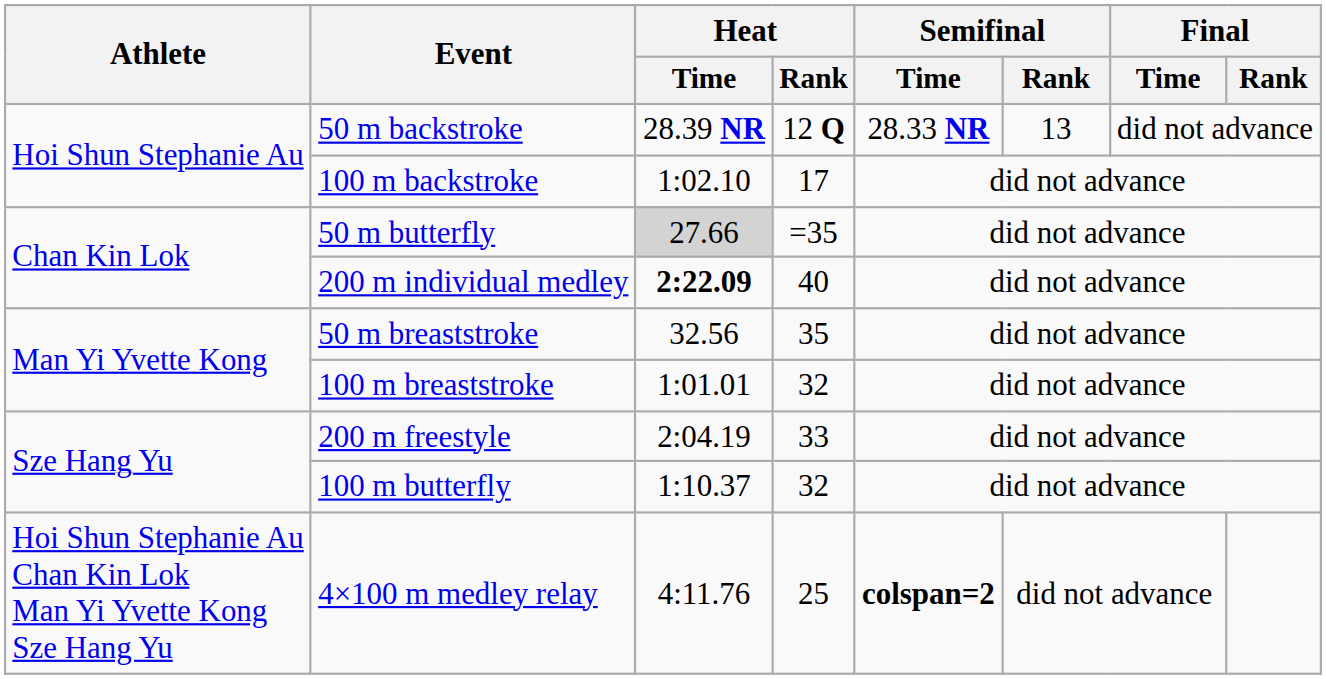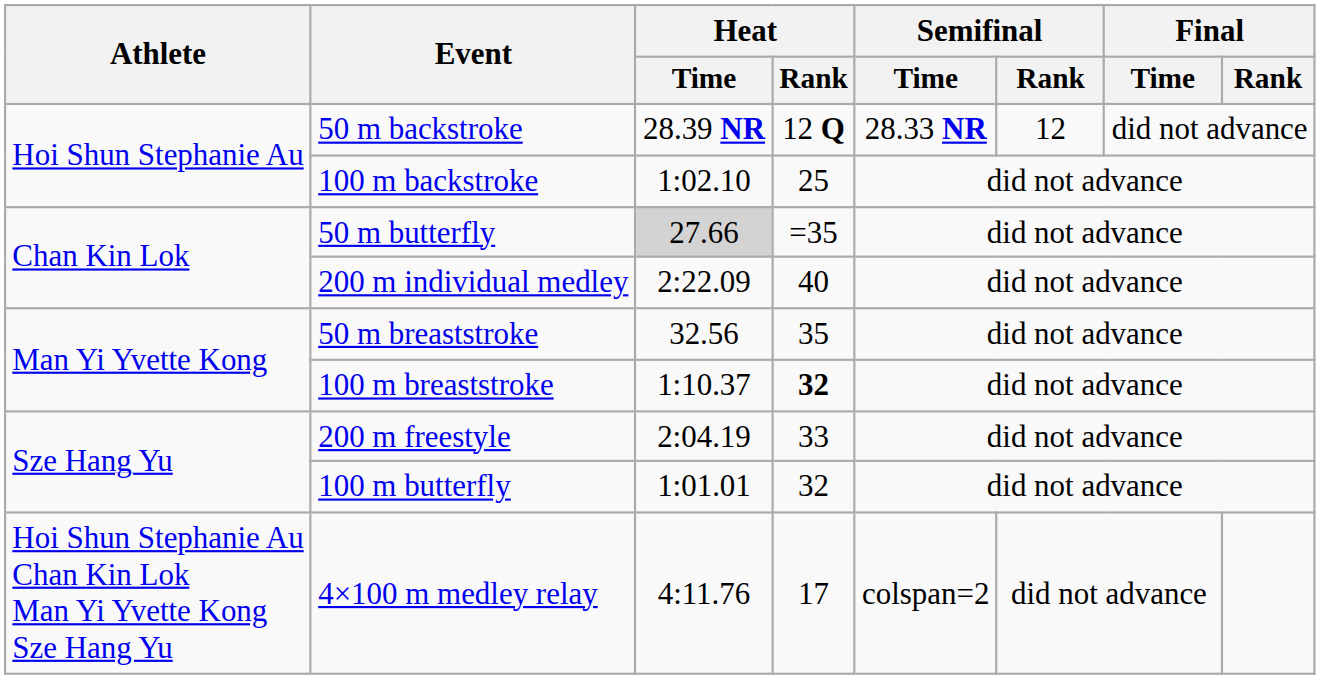(1056, 129) 13 -> (1051, 129) 12
(814, 180) 17 -> (814, 180) 25
(704, 282) bold -> (704, 282) normal
(704, 385) 1:01.01 -> (704, 385) 1:10.37
(814, 385) normal -> (814, 385) bold
(704, 487) 1:10.37 -> (704, 487) 1:01.01
(814, 593) 25 -> (814, 593) 17
(928, 593) bold -> (926, 593) normal
